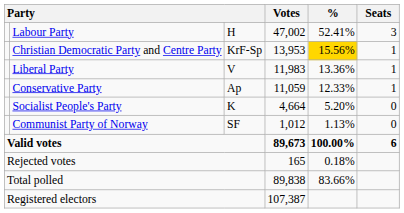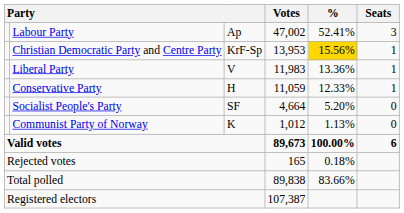(231, 32) H -> (234, 32) Ap
(234, 87) Ap -> (231, 87) H
(231, 106) K -> (234, 106) SF
(234, 124) SF -> (231, 124) K
